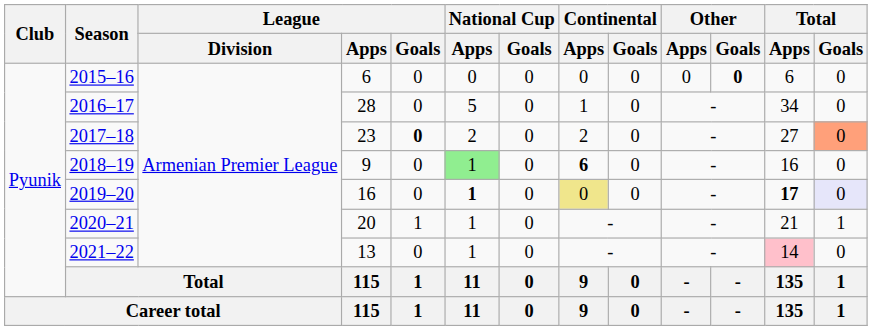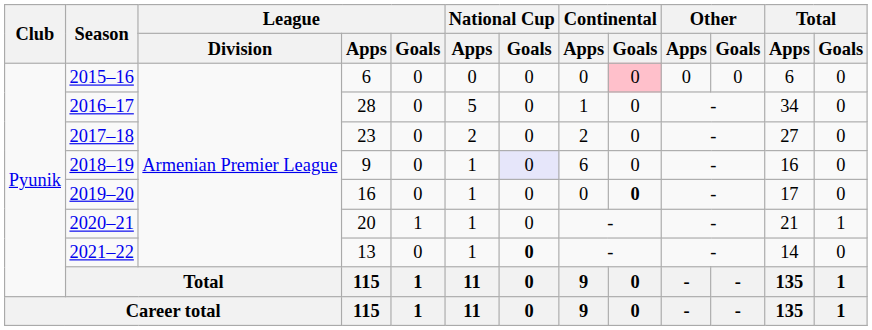(635, 77) no background -> (635, 77) pink background
(738, 77) bold -> (738, 77) normal
(418, 135) bold -> (418, 135) normal
(841, 135) lightsalmon background -> (841, 135) no background
(472, 164) lightgreen background -> (472, 164) no background
(529, 164) no background -> (529, 164) lavender background
(584, 164) bold -> (584, 164) normal
(472, 194) bold -> (472, 194) normal
(584, 194) khaki background -> (584, 194) no background
(635, 194) normal -> (635, 194) bold
(789, 194) bold -> (789, 194) normal
(841, 194) lavender background -> (841, 194) no background
(529, 252) normal -> (529, 252) bold
(789, 252) pink background -> (789, 252) no background
